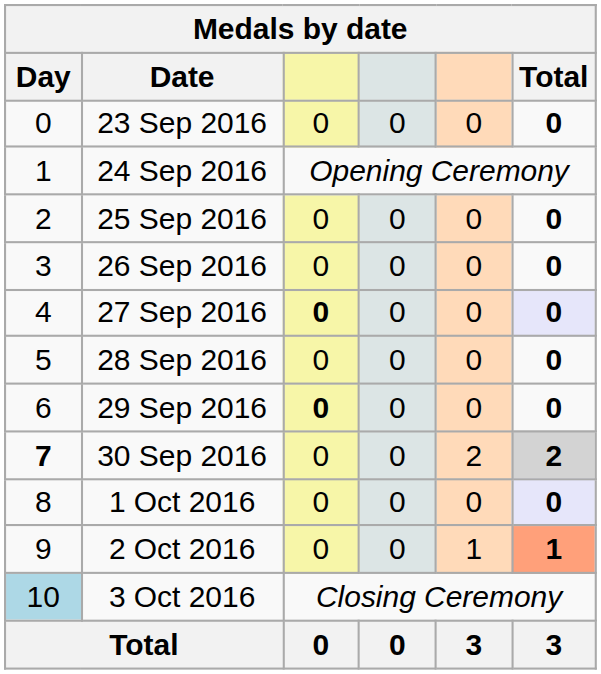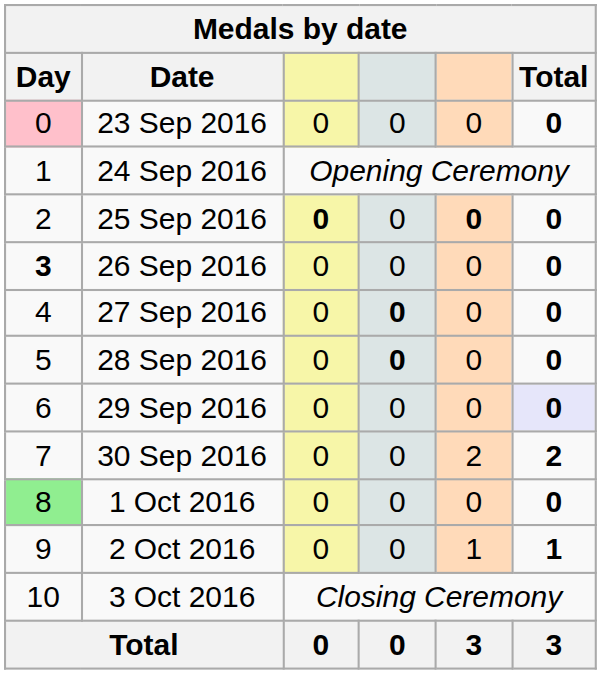(43, 124) no background -> (43, 124) pink background
(321, 218) normal -> (321, 218) bold
(474, 218) normal -> (474, 218) bold
(43, 266) normal -> (43, 266) bold
(321, 313) bold -> (321, 313) normal
(397, 313) normal -> (397, 313) bold
(554, 313) lavender background -> (554, 313) no background
(397, 360) normal -> (397, 360) bold
(321, 408) bold -> (321, 408) normal
(554, 408) no background -> (554, 408) lavender background
(43, 455) bold -> (43, 455) normal
(554, 455) lightgrey background -> (554, 455) no background
(43, 502) no background -> (43, 502) lightgreen background
(554, 502) lavender background -> (554, 502) no background
(554, 550) lightsalmon background -> (554, 550) no background
(43, 597) lightblue background -> (43, 597) no background
